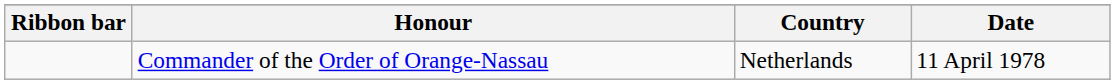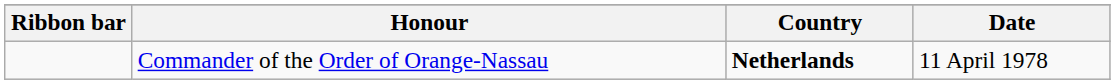(796, 60) normal -> (793, 60) bold
